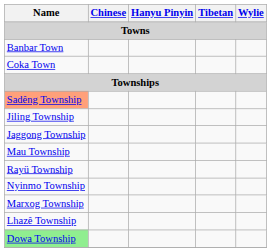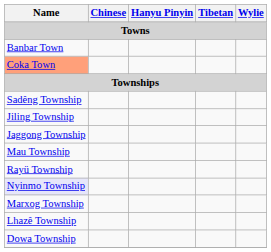(31, 65) no background -> (31, 65) lightsalmon background
(44, 100) lightsalmon background -> (44, 100) no background
(46, 186) no background -> (46, 186) lavender background
(41, 238) lightgreen background -> (41, 238) no background
